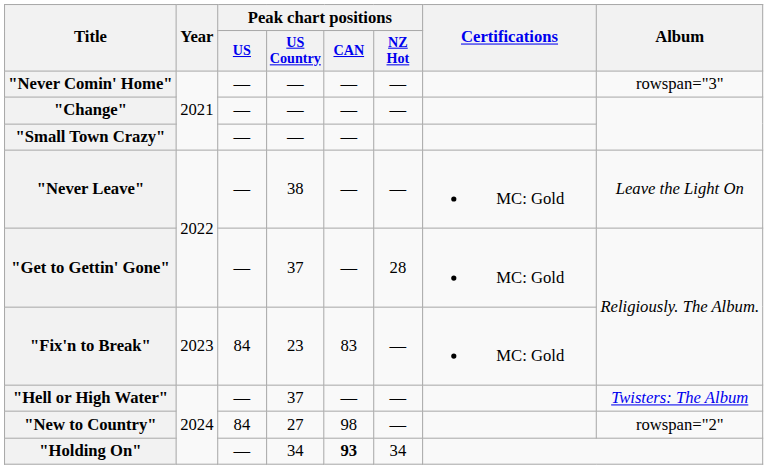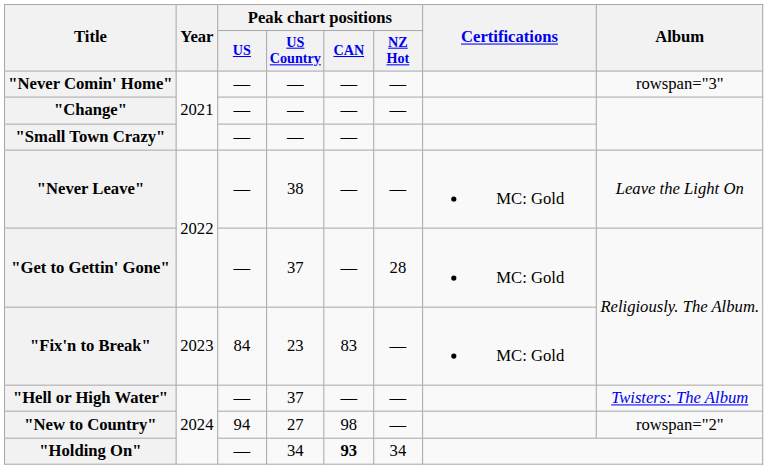(242, 424) 84 -> (242, 424) 94
